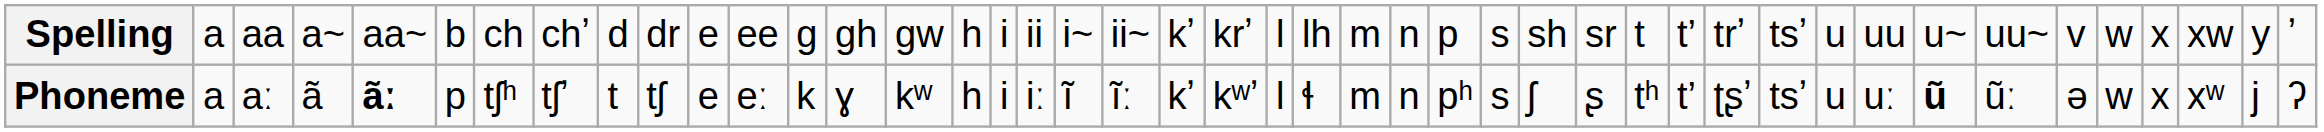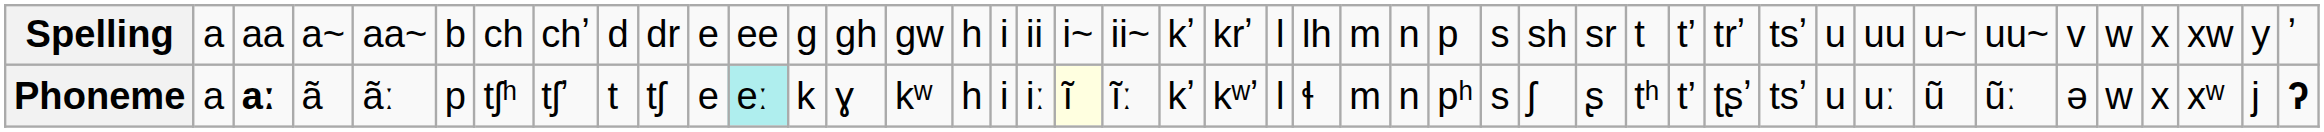(258, 95) normal -> (259, 95) bold
(380, 95) bold -> (378, 95) normal
(752, 95) no background -> (752, 95) paleturquoise background
(1068, 95) no background -> (1068, 95) lightyellow background
(1935, 95) bold -> (1934, 95) normal
(2297, 95) normal -> (2298, 95) bold
